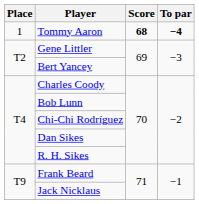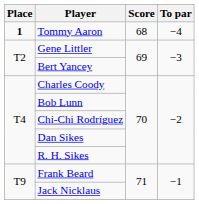(20, 31) normal -> (20, 31) bold
(142, 31) bold -> (142, 31) normal
(176, 31) bold -> (176, 31) normal
